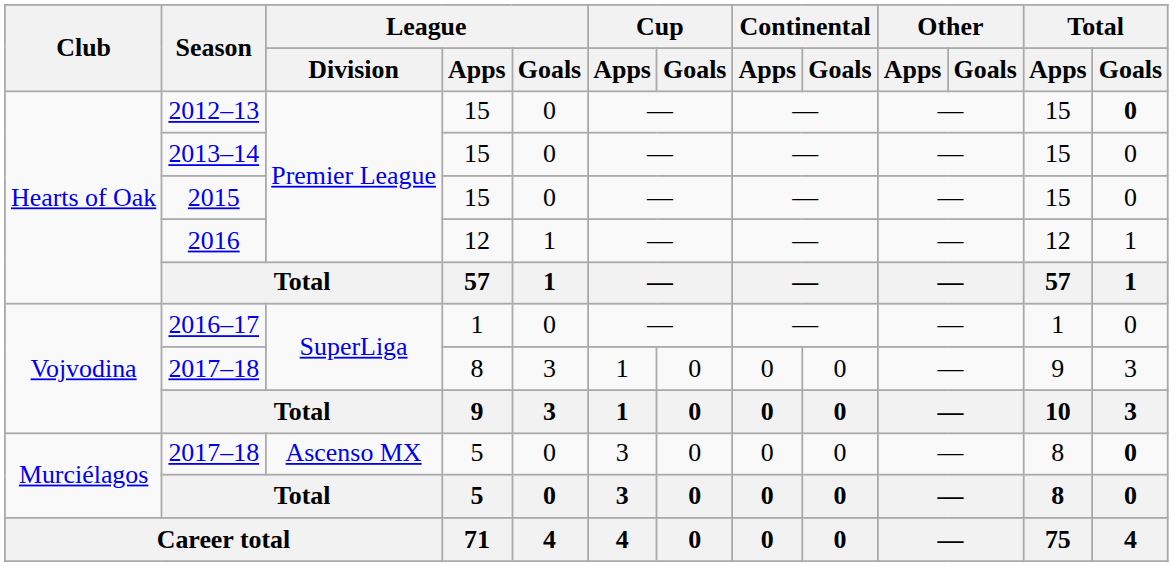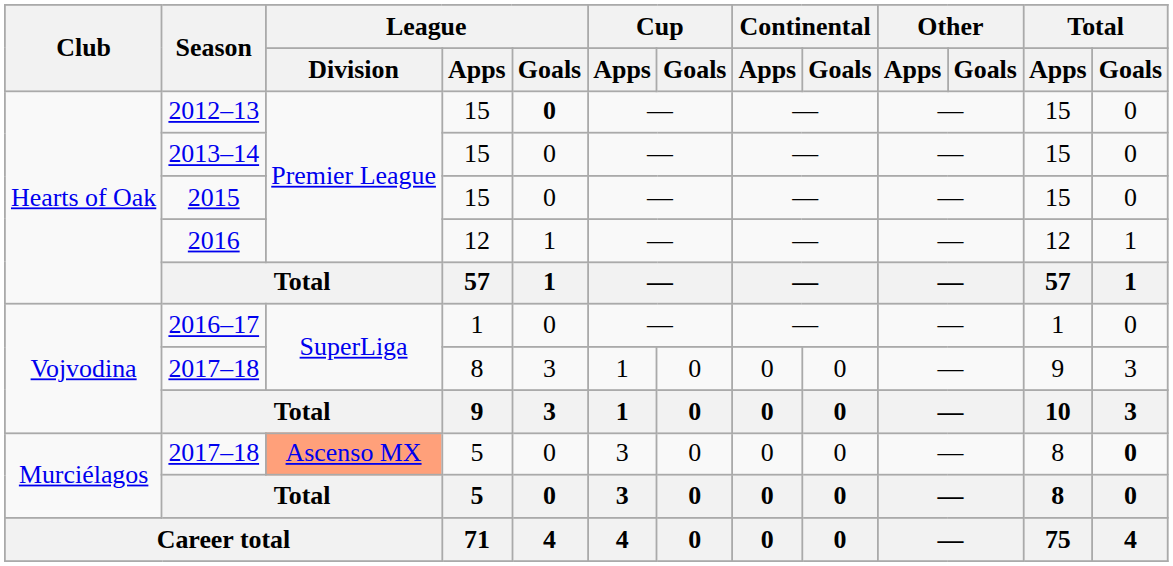(549, 111) normal -> (549, 111) bold
(1130, 111) bold -> (1130, 111) normal
(354, 453) no background -> (354, 453) lightsalmon background
